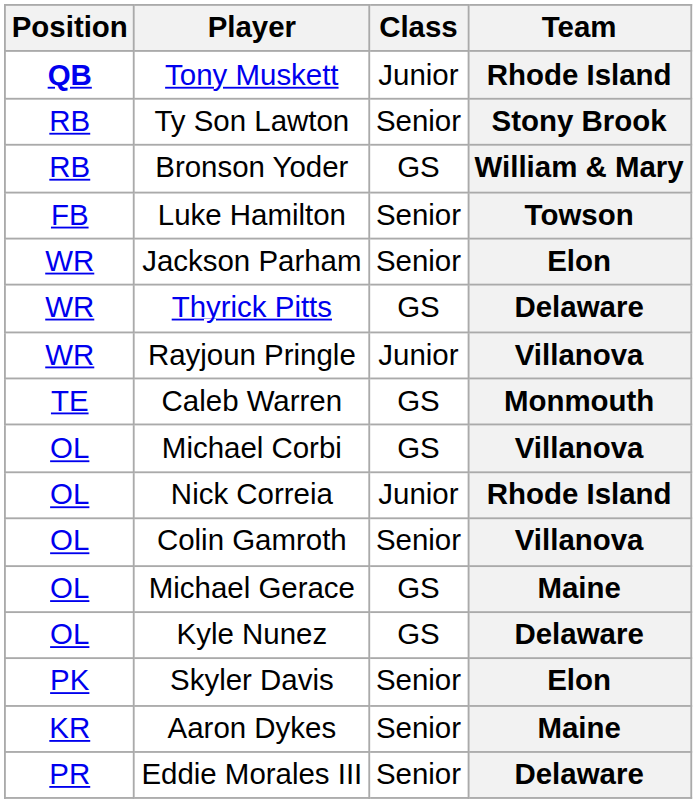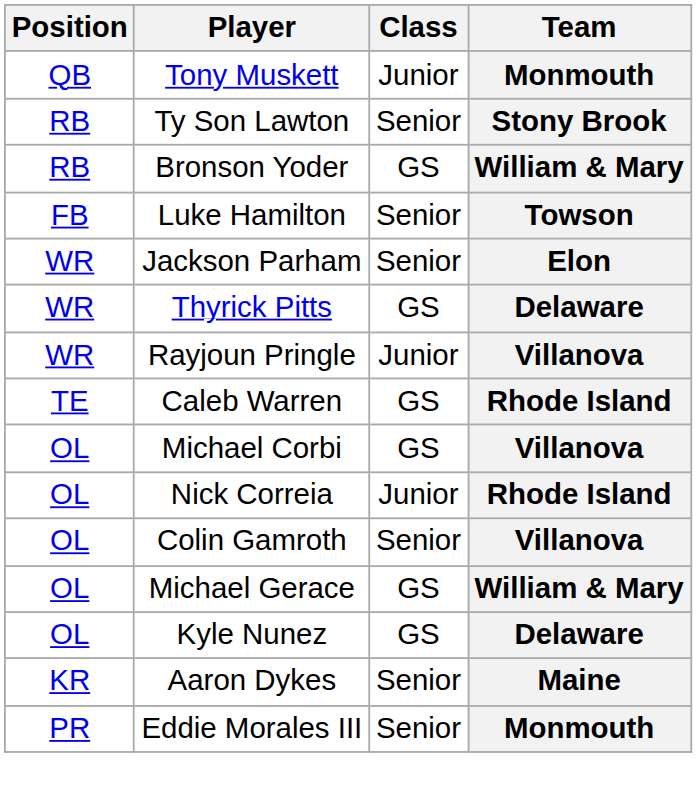(70, 74) bold -> (70, 74) normal
(579, 74) Rhode Island -> (579, 74) Monmouth
(579, 401) Monmouth -> (579, 401) Rhode Island
(579, 588) Maine -> (579, 588) William & Mary
- row: (252, 681)
(579, 774) Delaware -> (579, 728) Monmouth
